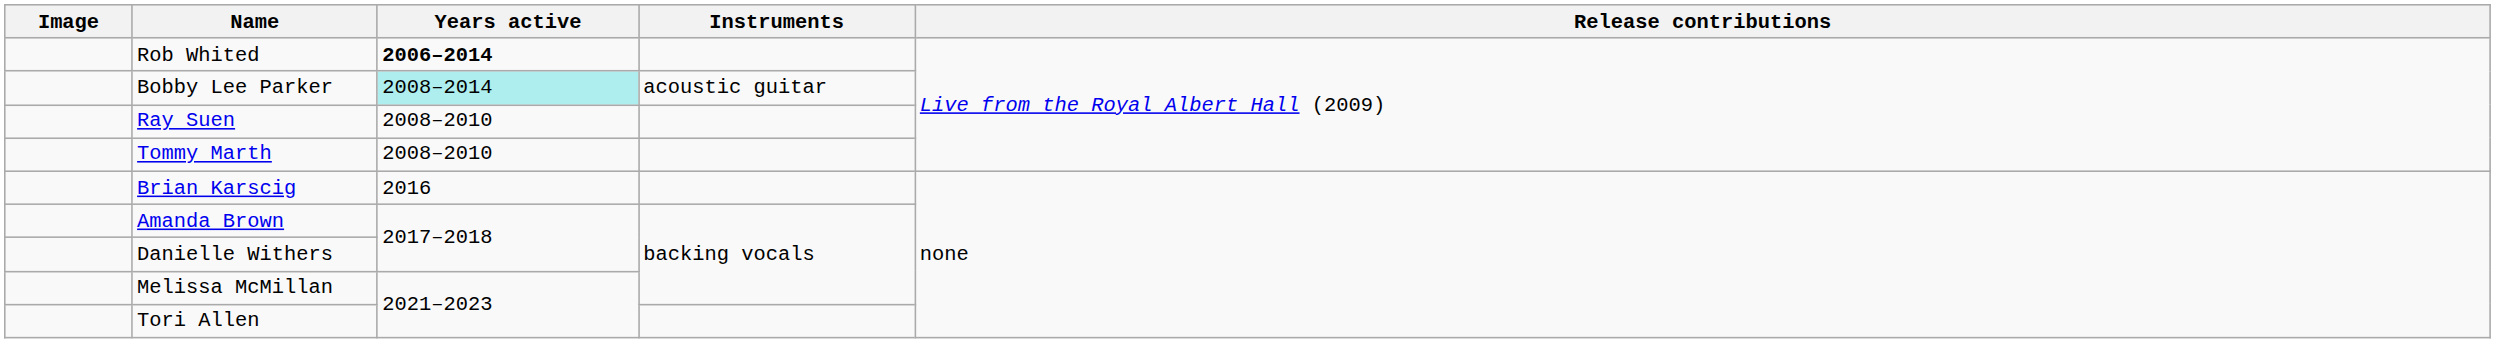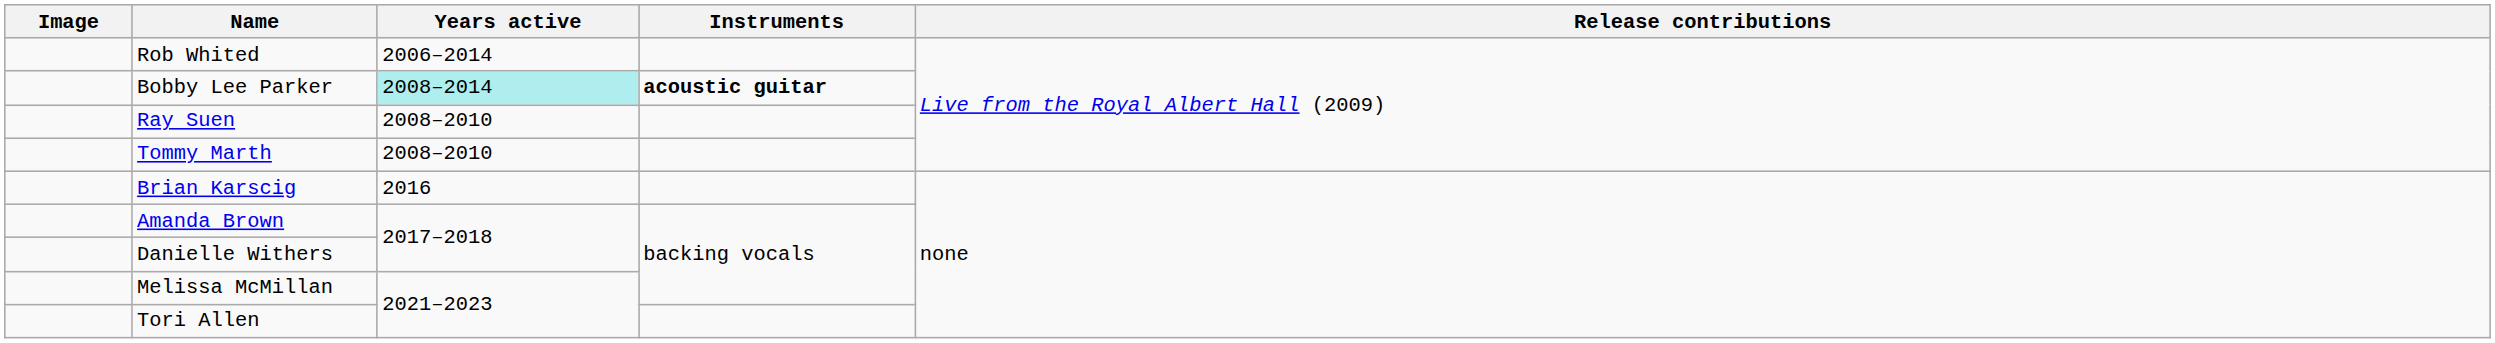(437, 55) bold -> (437, 55) normal
(735, 88) normal -> (735, 88) bold
